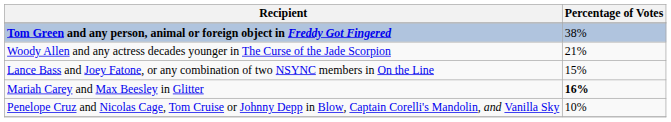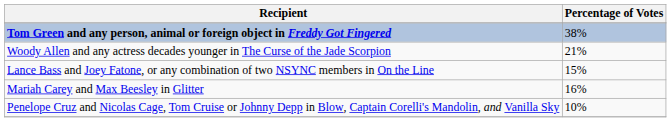(577, 88) bold -> (576, 88) normal
